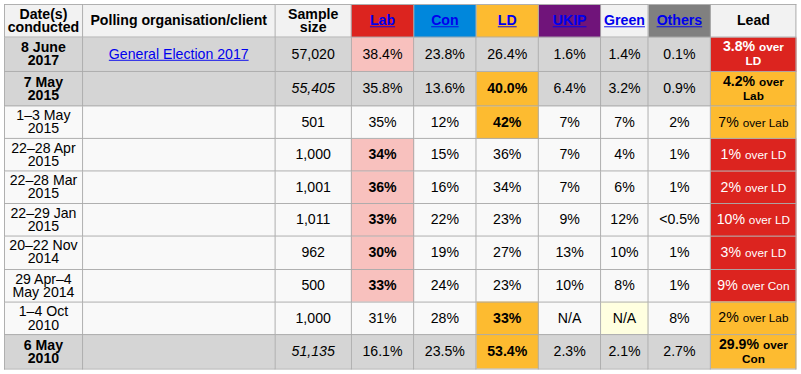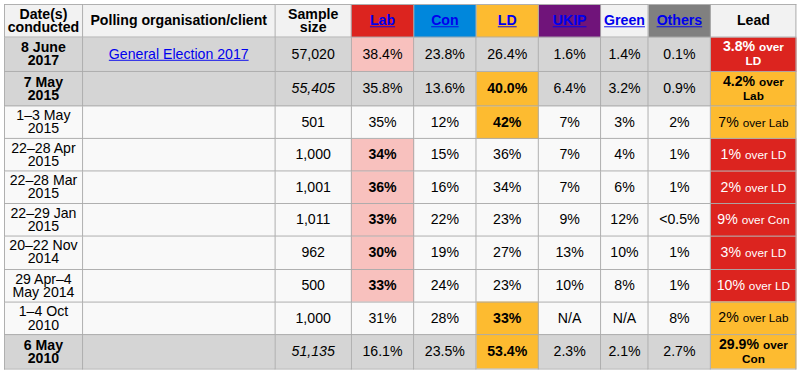(625, 122) 7% -> (625, 122) 3%
(753, 219) 10% over LD -> (753, 219) 9% over Con
(753, 285) 9% over Con -> (753, 285) 10% over LD
(625, 318) lightyellow background -> (625, 318) no background
